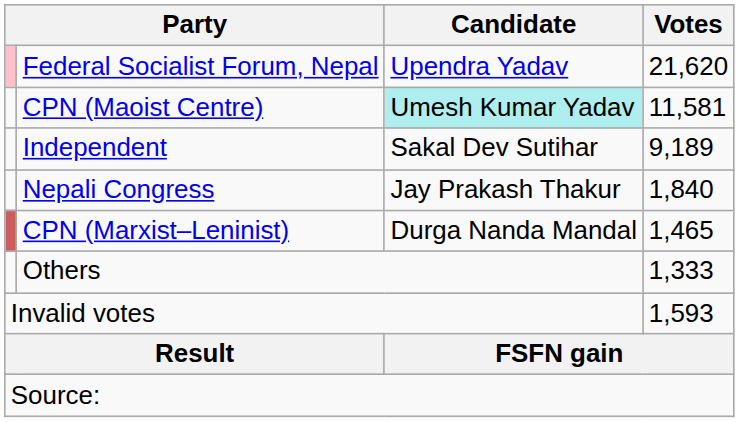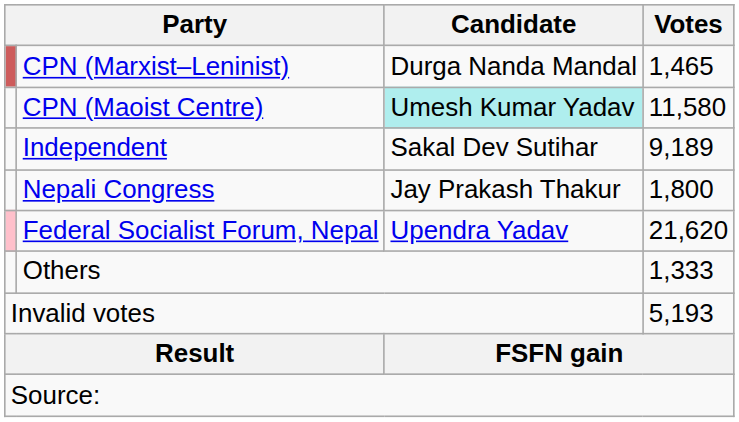rows swapped: (201, 66) <-> (156, 230)
(688, 107) 11,581 -> (688, 107) 11,580
(681, 189) 1,840 -> (681, 189) 1,800
(681, 312) 1,593 -> (681, 312) 5,193
